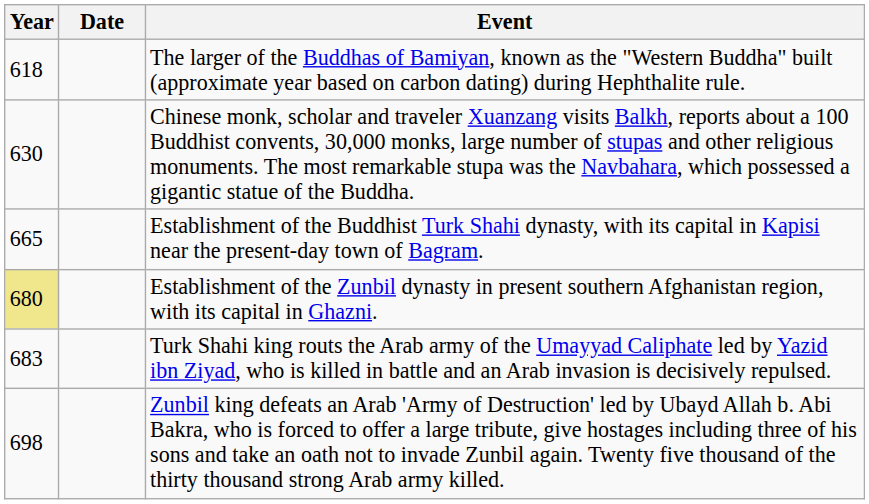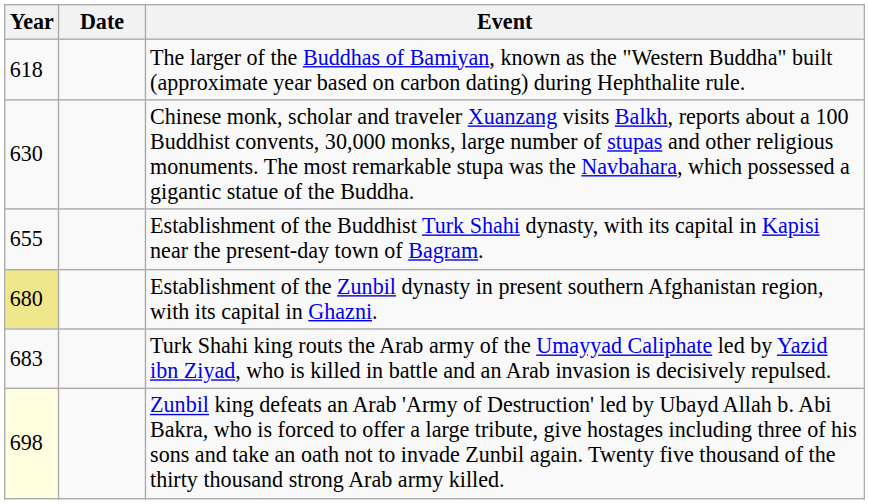(26, 238) 665 -> (26, 238) 655
(26, 443) no background -> (26, 443) lightyellow background
